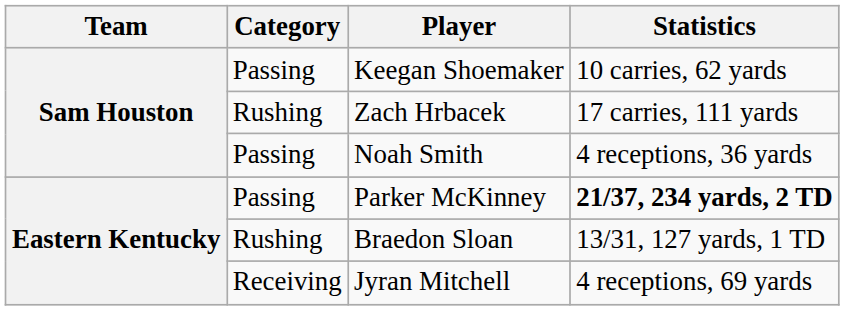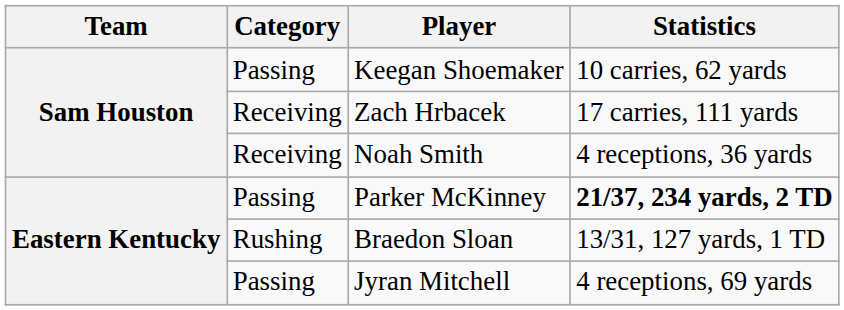(278, 111) Rushing -> (287, 111) Receiving
(274, 154) Passing -> (287, 154) Receiving
(287, 282) Receiving -> (274, 282) Passing
